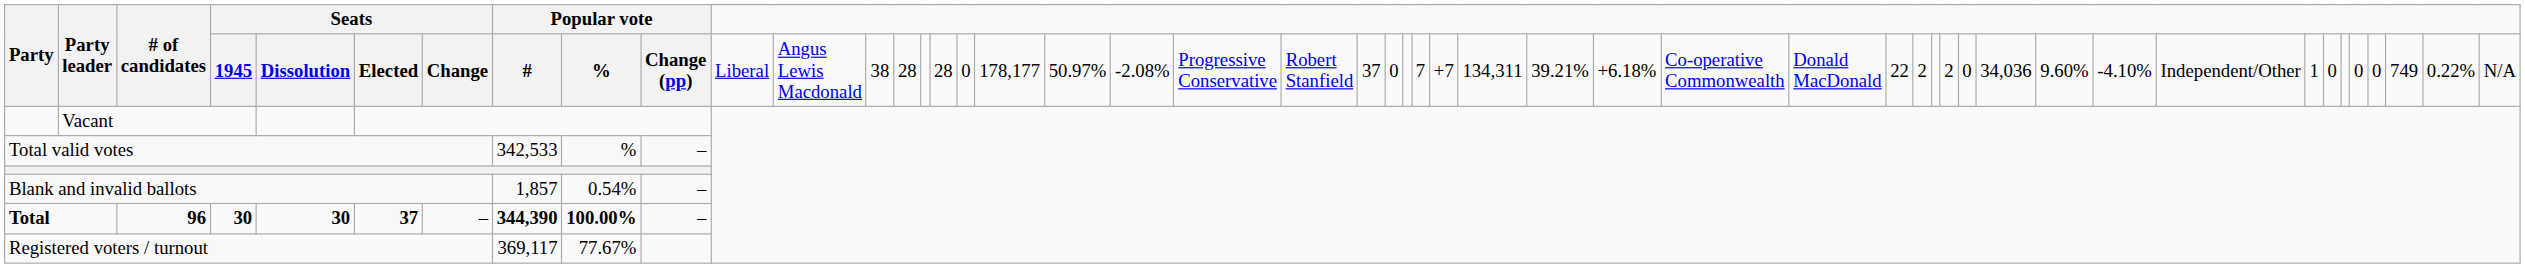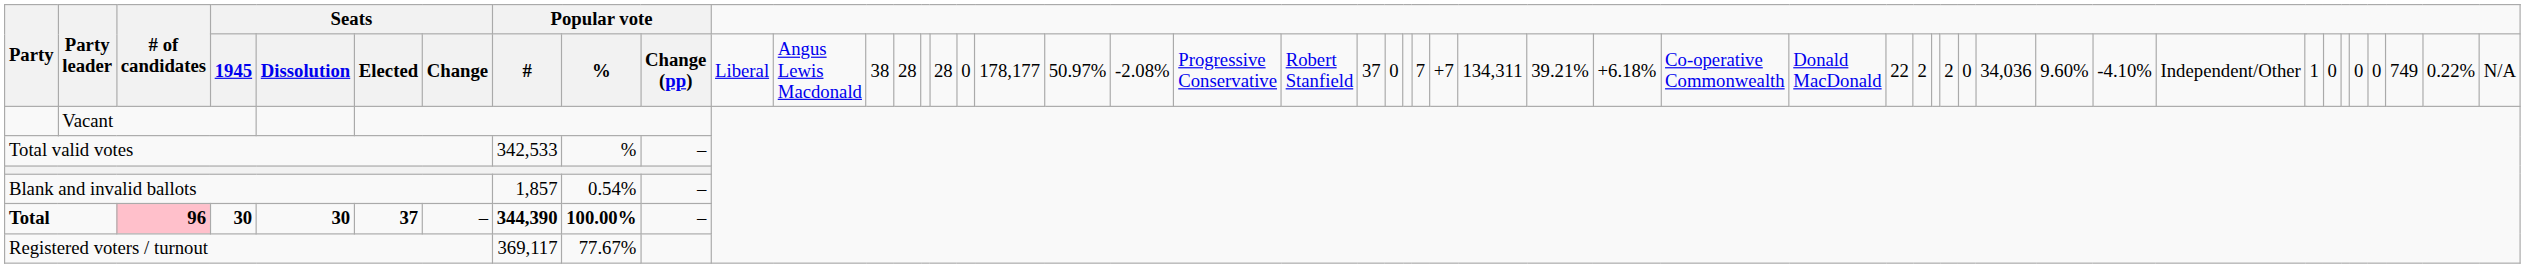(197, 218) no background -> (197, 218) pink background
